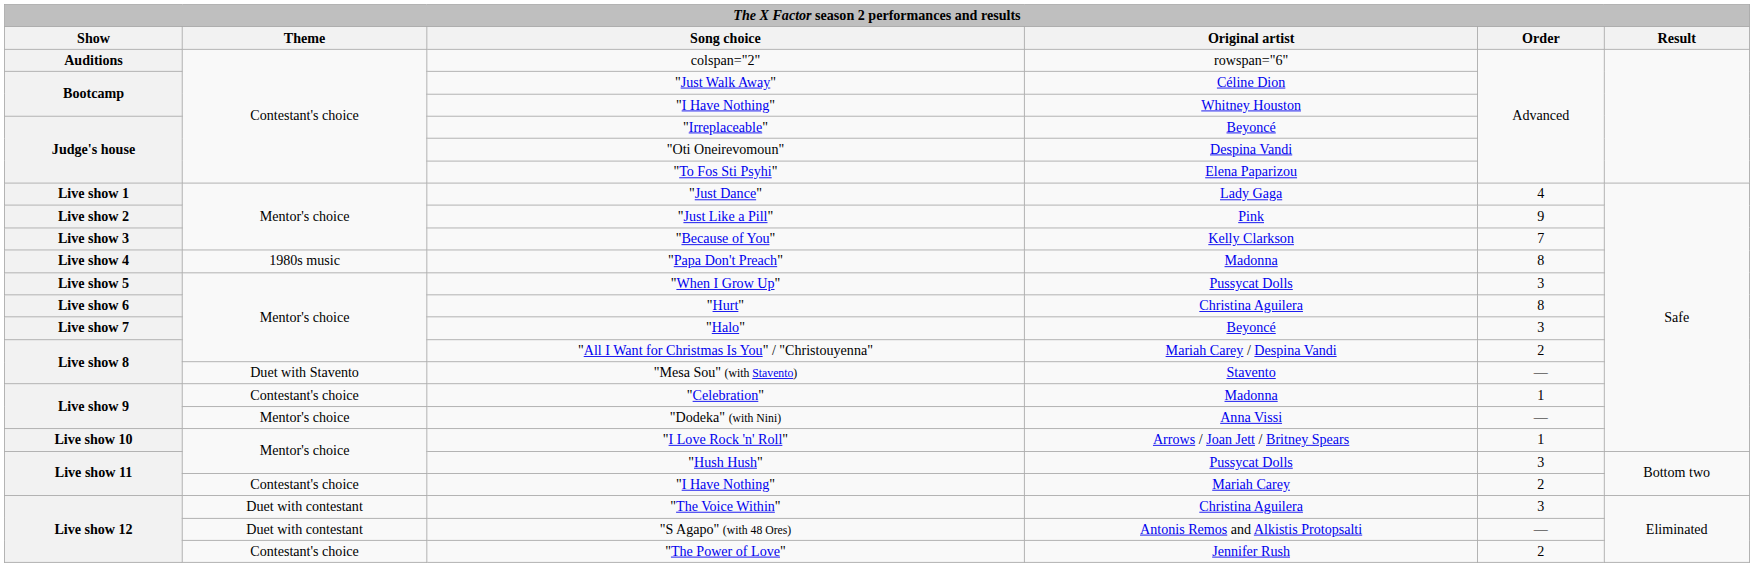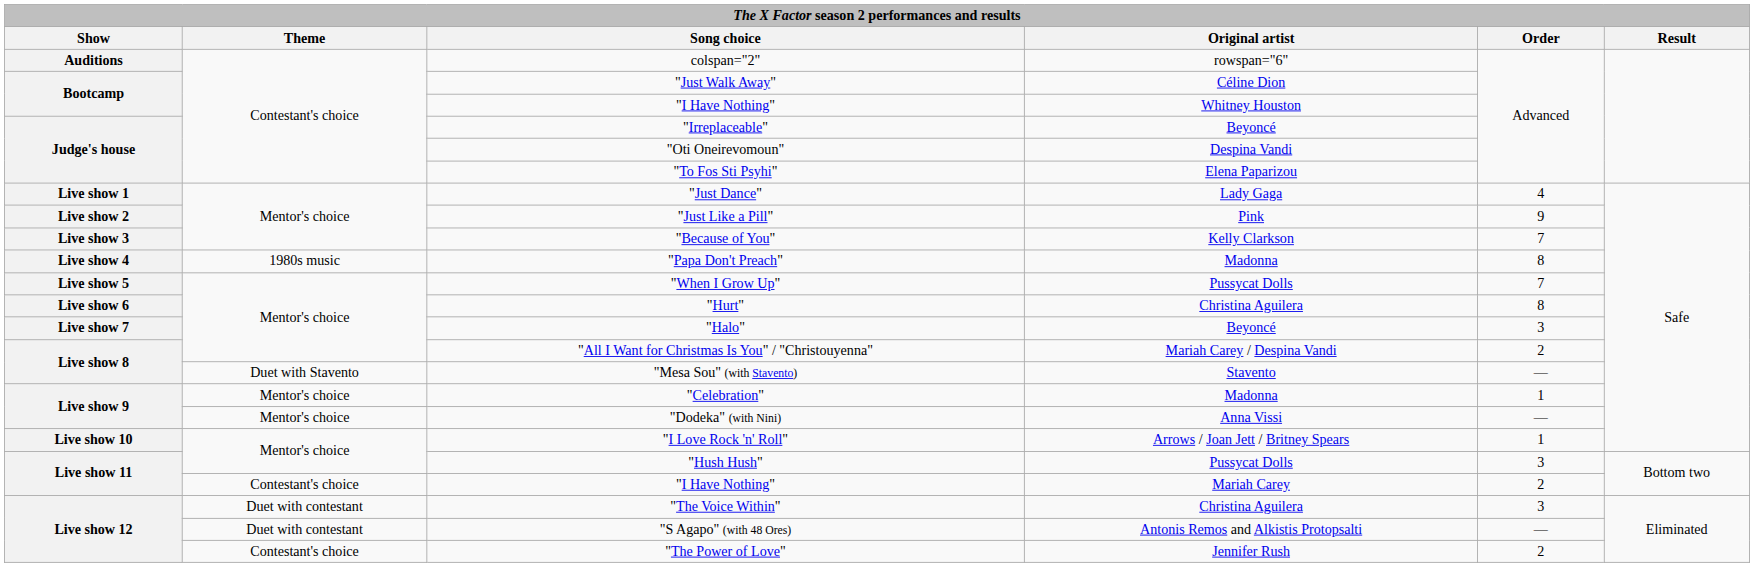(1541, 283) 3 -> (1541, 283) 7
(305, 395) Contestant's choice -> (305, 395) Mentor's choice
